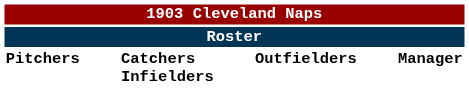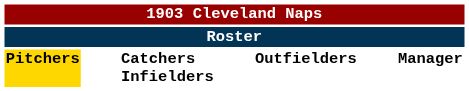(43, 60) no background -> (43, 60) gold background
